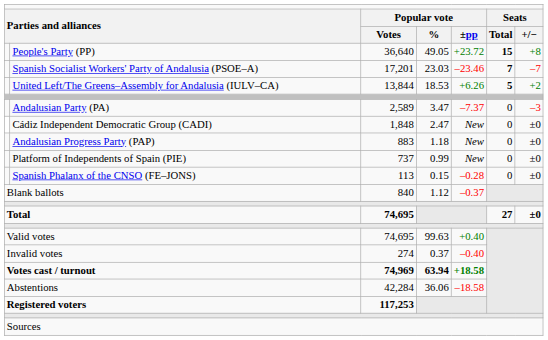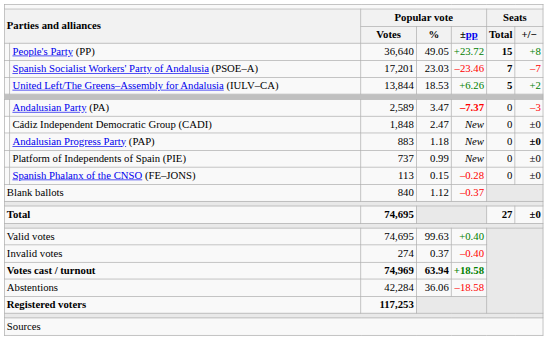(472, 107) normal -> (472, 107) bold
(535, 141) normal -> (535, 141) bold
